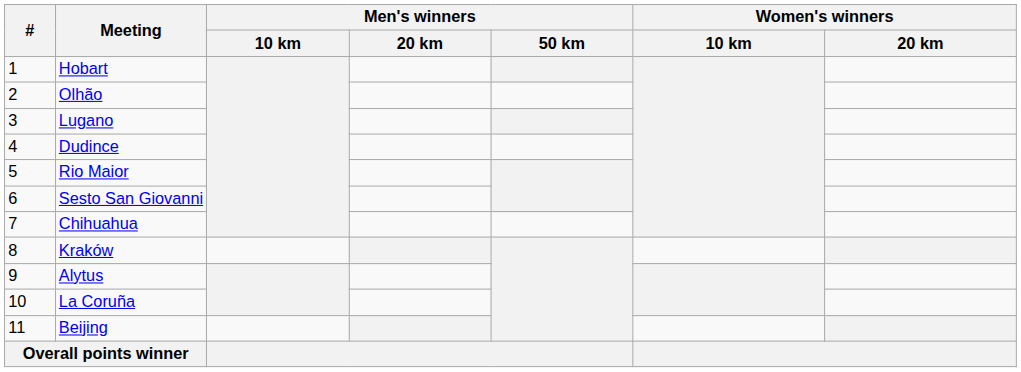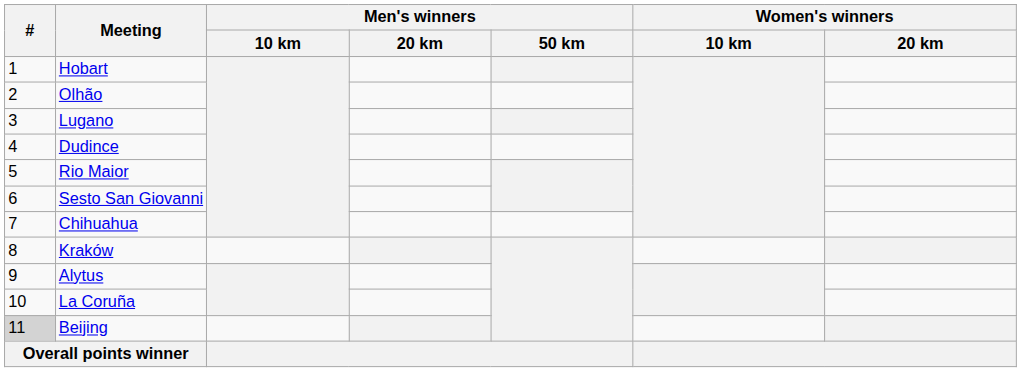(17, 328) no background -> (17, 328) lightgrey background
